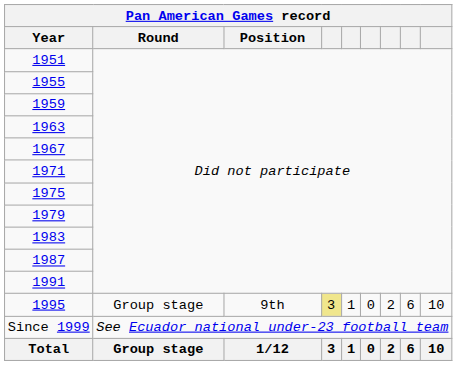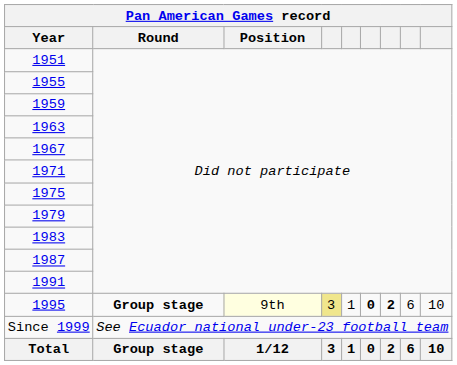(158, 305) normal -> (158, 305) bold
(272, 305) no background -> (272, 305) lightyellow background
(371, 305) normal -> (371, 305) bold
(391, 305) normal -> (391, 305) bold
